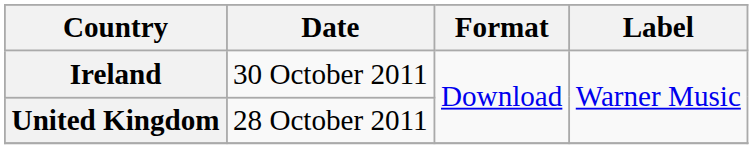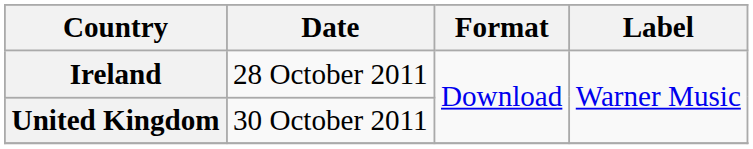(330, 73) 30 October 2011 -> (330, 73) 28 October 2011
(330, 119) 28 October 2011 -> (330, 119) 30 October 2011
